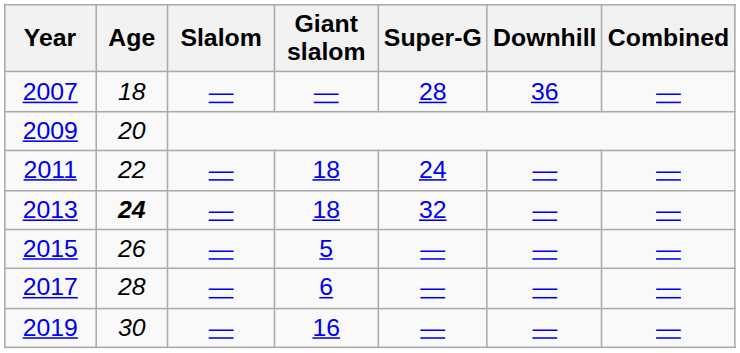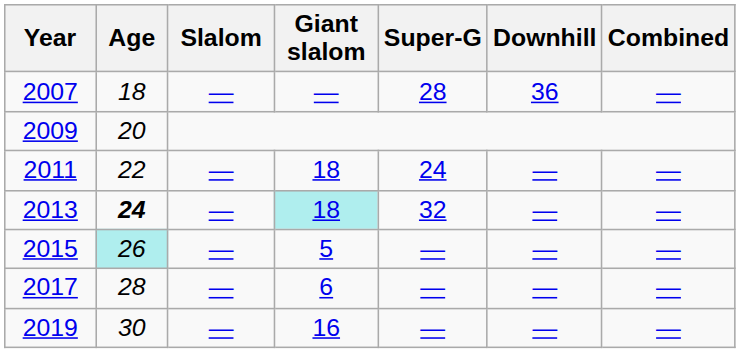(326, 209) no background -> (326, 209) paleturquoise background
(132, 248) no background -> (132, 248) paleturquoise background
